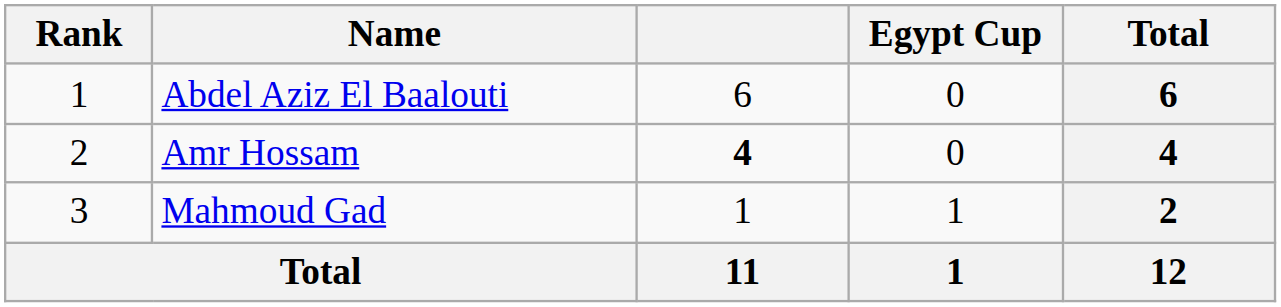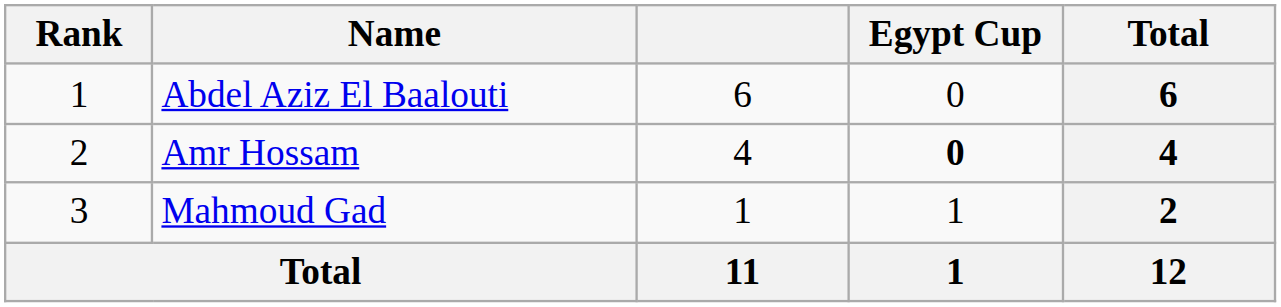(742, 152) bold -> (742, 152) normal
(955, 152) normal -> (955, 152) bold
